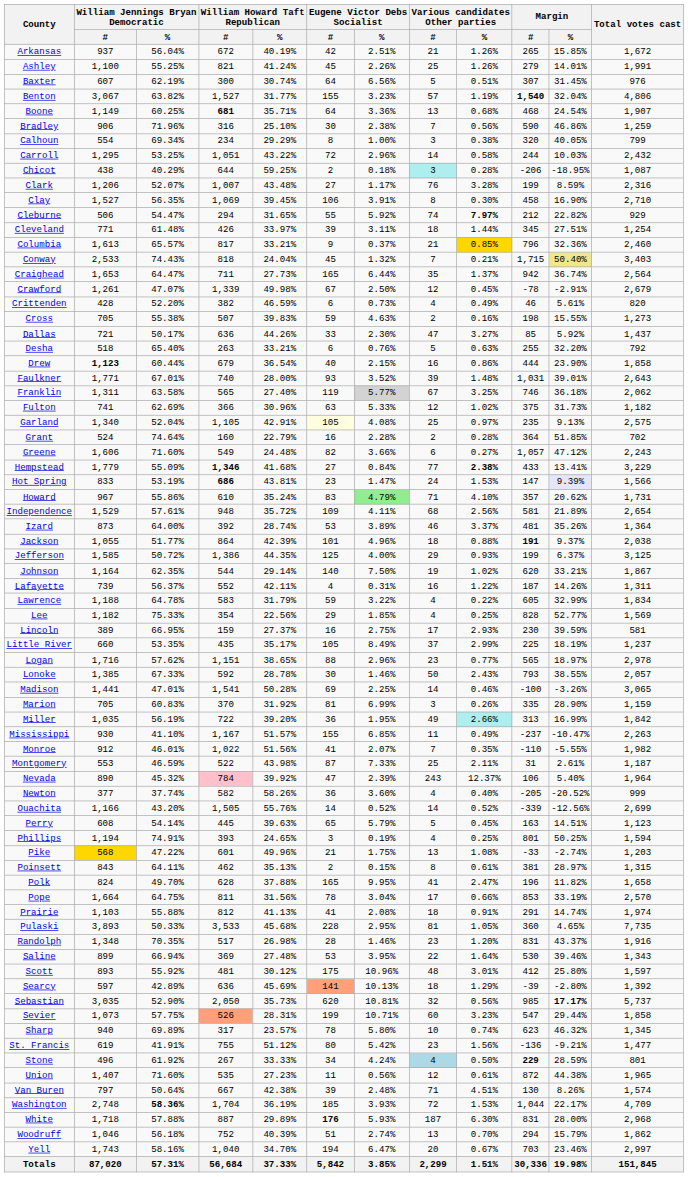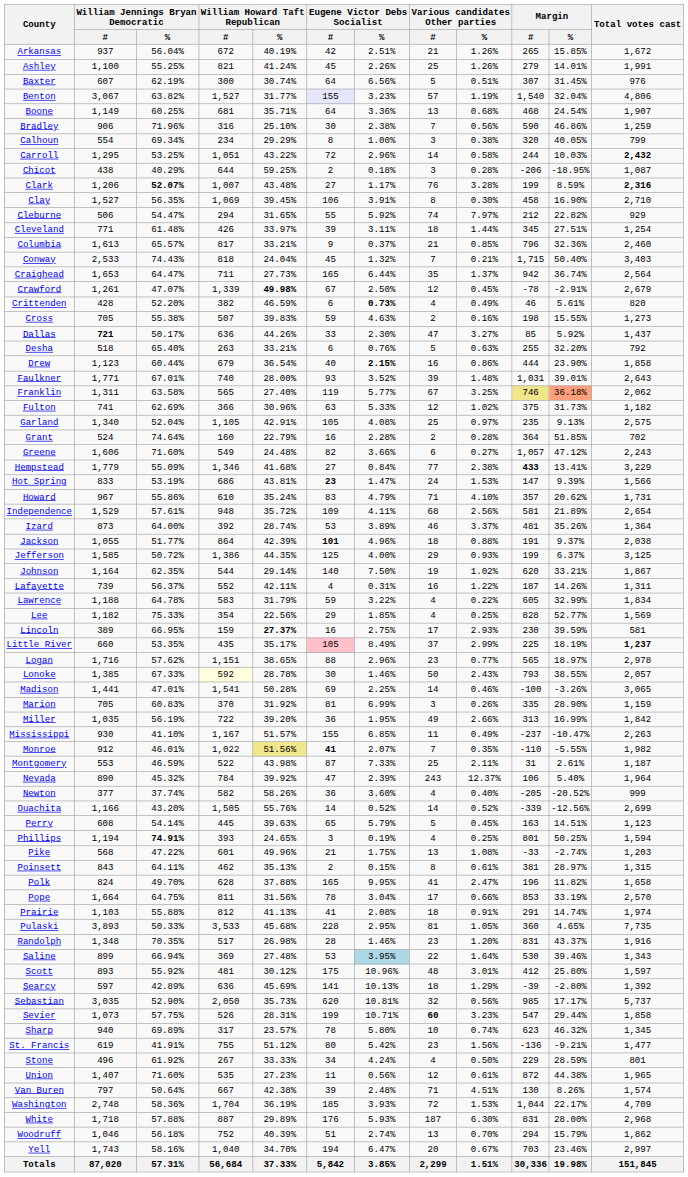(330, 96) no background -> (330, 96) lavender background
(531, 96) bold -> (531, 96) normal
(226, 111) bold -> (226, 111) normal
(638, 156) normal -> (638, 156) bold
(433, 171) paleturquoise background -> (433, 171) no background
(168, 185) normal -> (168, 185) bold
(638, 185) normal -> (638, 185) bold
(484, 215) bold -> (484, 215) normal
(484, 245) gold background -> (484, 245) no background
(570, 260) khaki background -> (570, 260) no background
(280, 289) normal -> (280, 289) bold
(382, 304) normal -> (382, 304) bold
(105, 334) normal -> (105, 334) bold
(105, 363) bold -> (105, 363) normal
(382, 363) normal -> (382, 363) bold
(382, 393) lightgrey background -> (382, 393) no background
(531, 393) no background -> (531, 393) khaki background
(570, 393) no background -> (570, 393) lightsalmon background
(330, 423) lightyellow background -> (330, 423) no background
(226, 467) bold -> (226, 467) normal
(484, 467) bold -> (484, 467) normal
(531, 467) normal -> (531, 467) bold
(226, 482) bold -> (226, 482) normal
(330, 482) normal -> (330, 482) bold
(570, 482) lavender background -> (570, 482) no background
(382, 497) lightgreen background -> (382, 497) no background
(330, 541) normal -> (330, 541) bold
(531, 541) bold -> (531, 541) normal
(280, 630) normal -> (280, 630) bold
(330, 645) no background -> (330, 645) pink background
(638, 645) normal -> (638, 645) bold
(226, 675) no background -> (226, 675) lightyellow background
(484, 719) paleturquoise background -> (484, 719) no background
(280, 749) no background -> (280, 749) khaki background
(330, 749) normal -> (330, 749) bold
(226, 779) pink background -> (226, 779) no background
(168, 838) normal -> (168, 838) bold
(105, 853) gold background -> (105, 853) no background
(382, 957) no background -> (382, 957) lightblue background
(330, 986) lightsalmon background -> (330, 986) no background
(570, 1001) bold -> (570, 1001) normal
(226, 1016) lightsalmon background -> (226, 1016) no background
(433, 1016) normal -> (433, 1016) bold
(433, 1060) lightblue background -> (433, 1060) no background
(531, 1060) bold -> (531, 1060) normal
(168, 1105) bold -> (168, 1105) normal
(330, 1120) bold -> (330, 1120) normal
